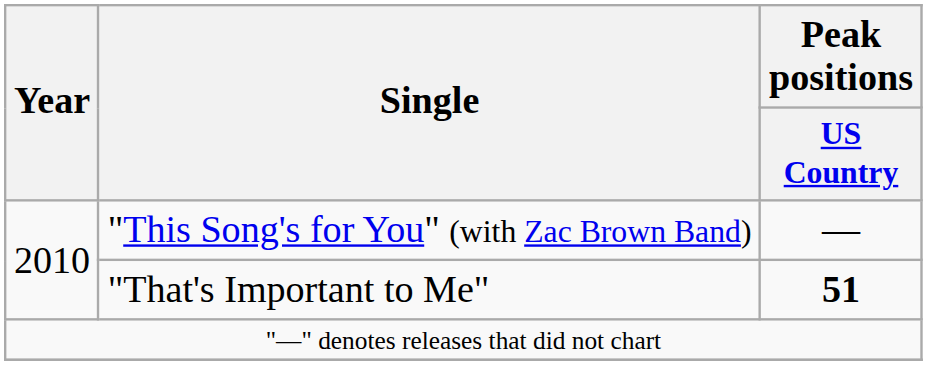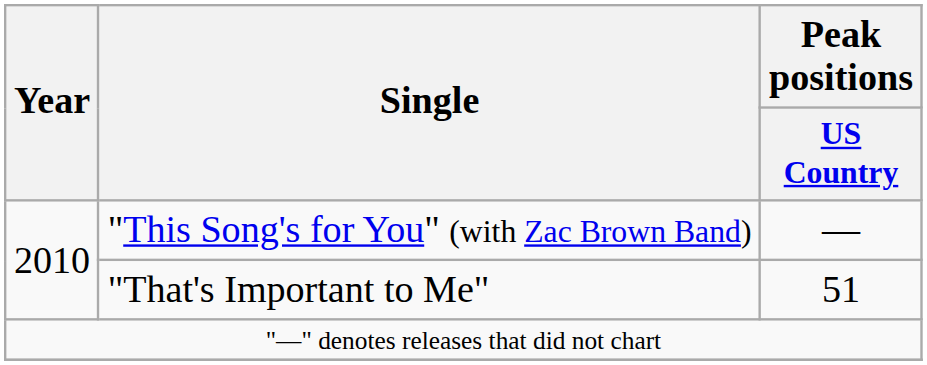(841, 289) bold -> (841, 289) normal
